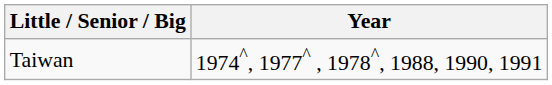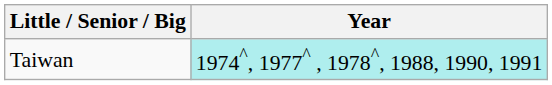(369, 59) no background -> (369, 59) paleturquoise background
